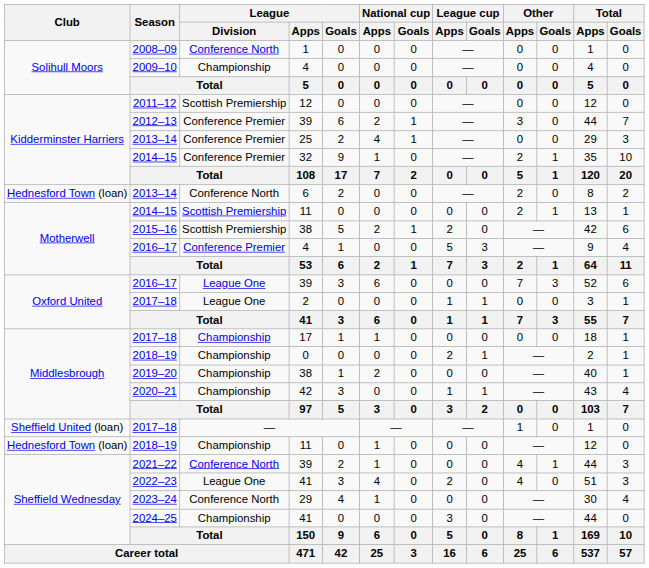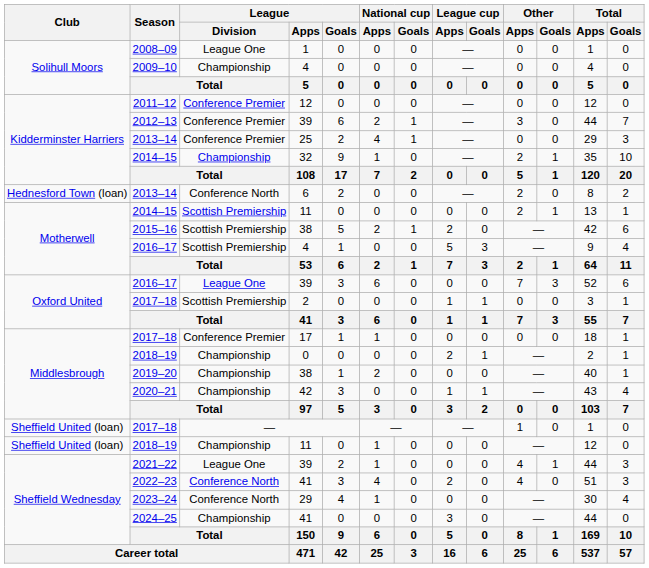(234, 49) Conference North -> (234, 49) League One
(234, 103) Scottish Premiership -> (234, 103) Conference Premier
(234, 157) Conference Premier -> (234, 157) Championship
(234, 247) Conference Premier -> (234, 247) Scottish Premiership
(234, 301) League One -> (234, 301) Scottish Premiership
(234, 337) Championship -> (234, 337) Conference Premier
(67, 445) Hednesford Town (loan) -> (67, 445) Sheffield United (loan)
(234, 463) Conference North -> (234, 463) League One
(234, 481) League One -> (234, 481) Conference North
